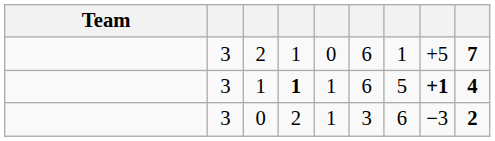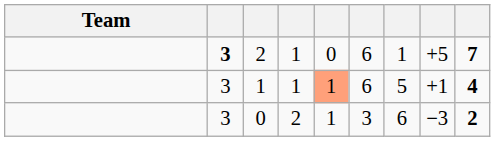(225, 53) normal -> (225, 53) bold
(296, 86) bold -> (296, 86) normal
(331, 86) no background -> (331, 86) lightsalmon background
(437, 86) bold -> (437, 86) normal
